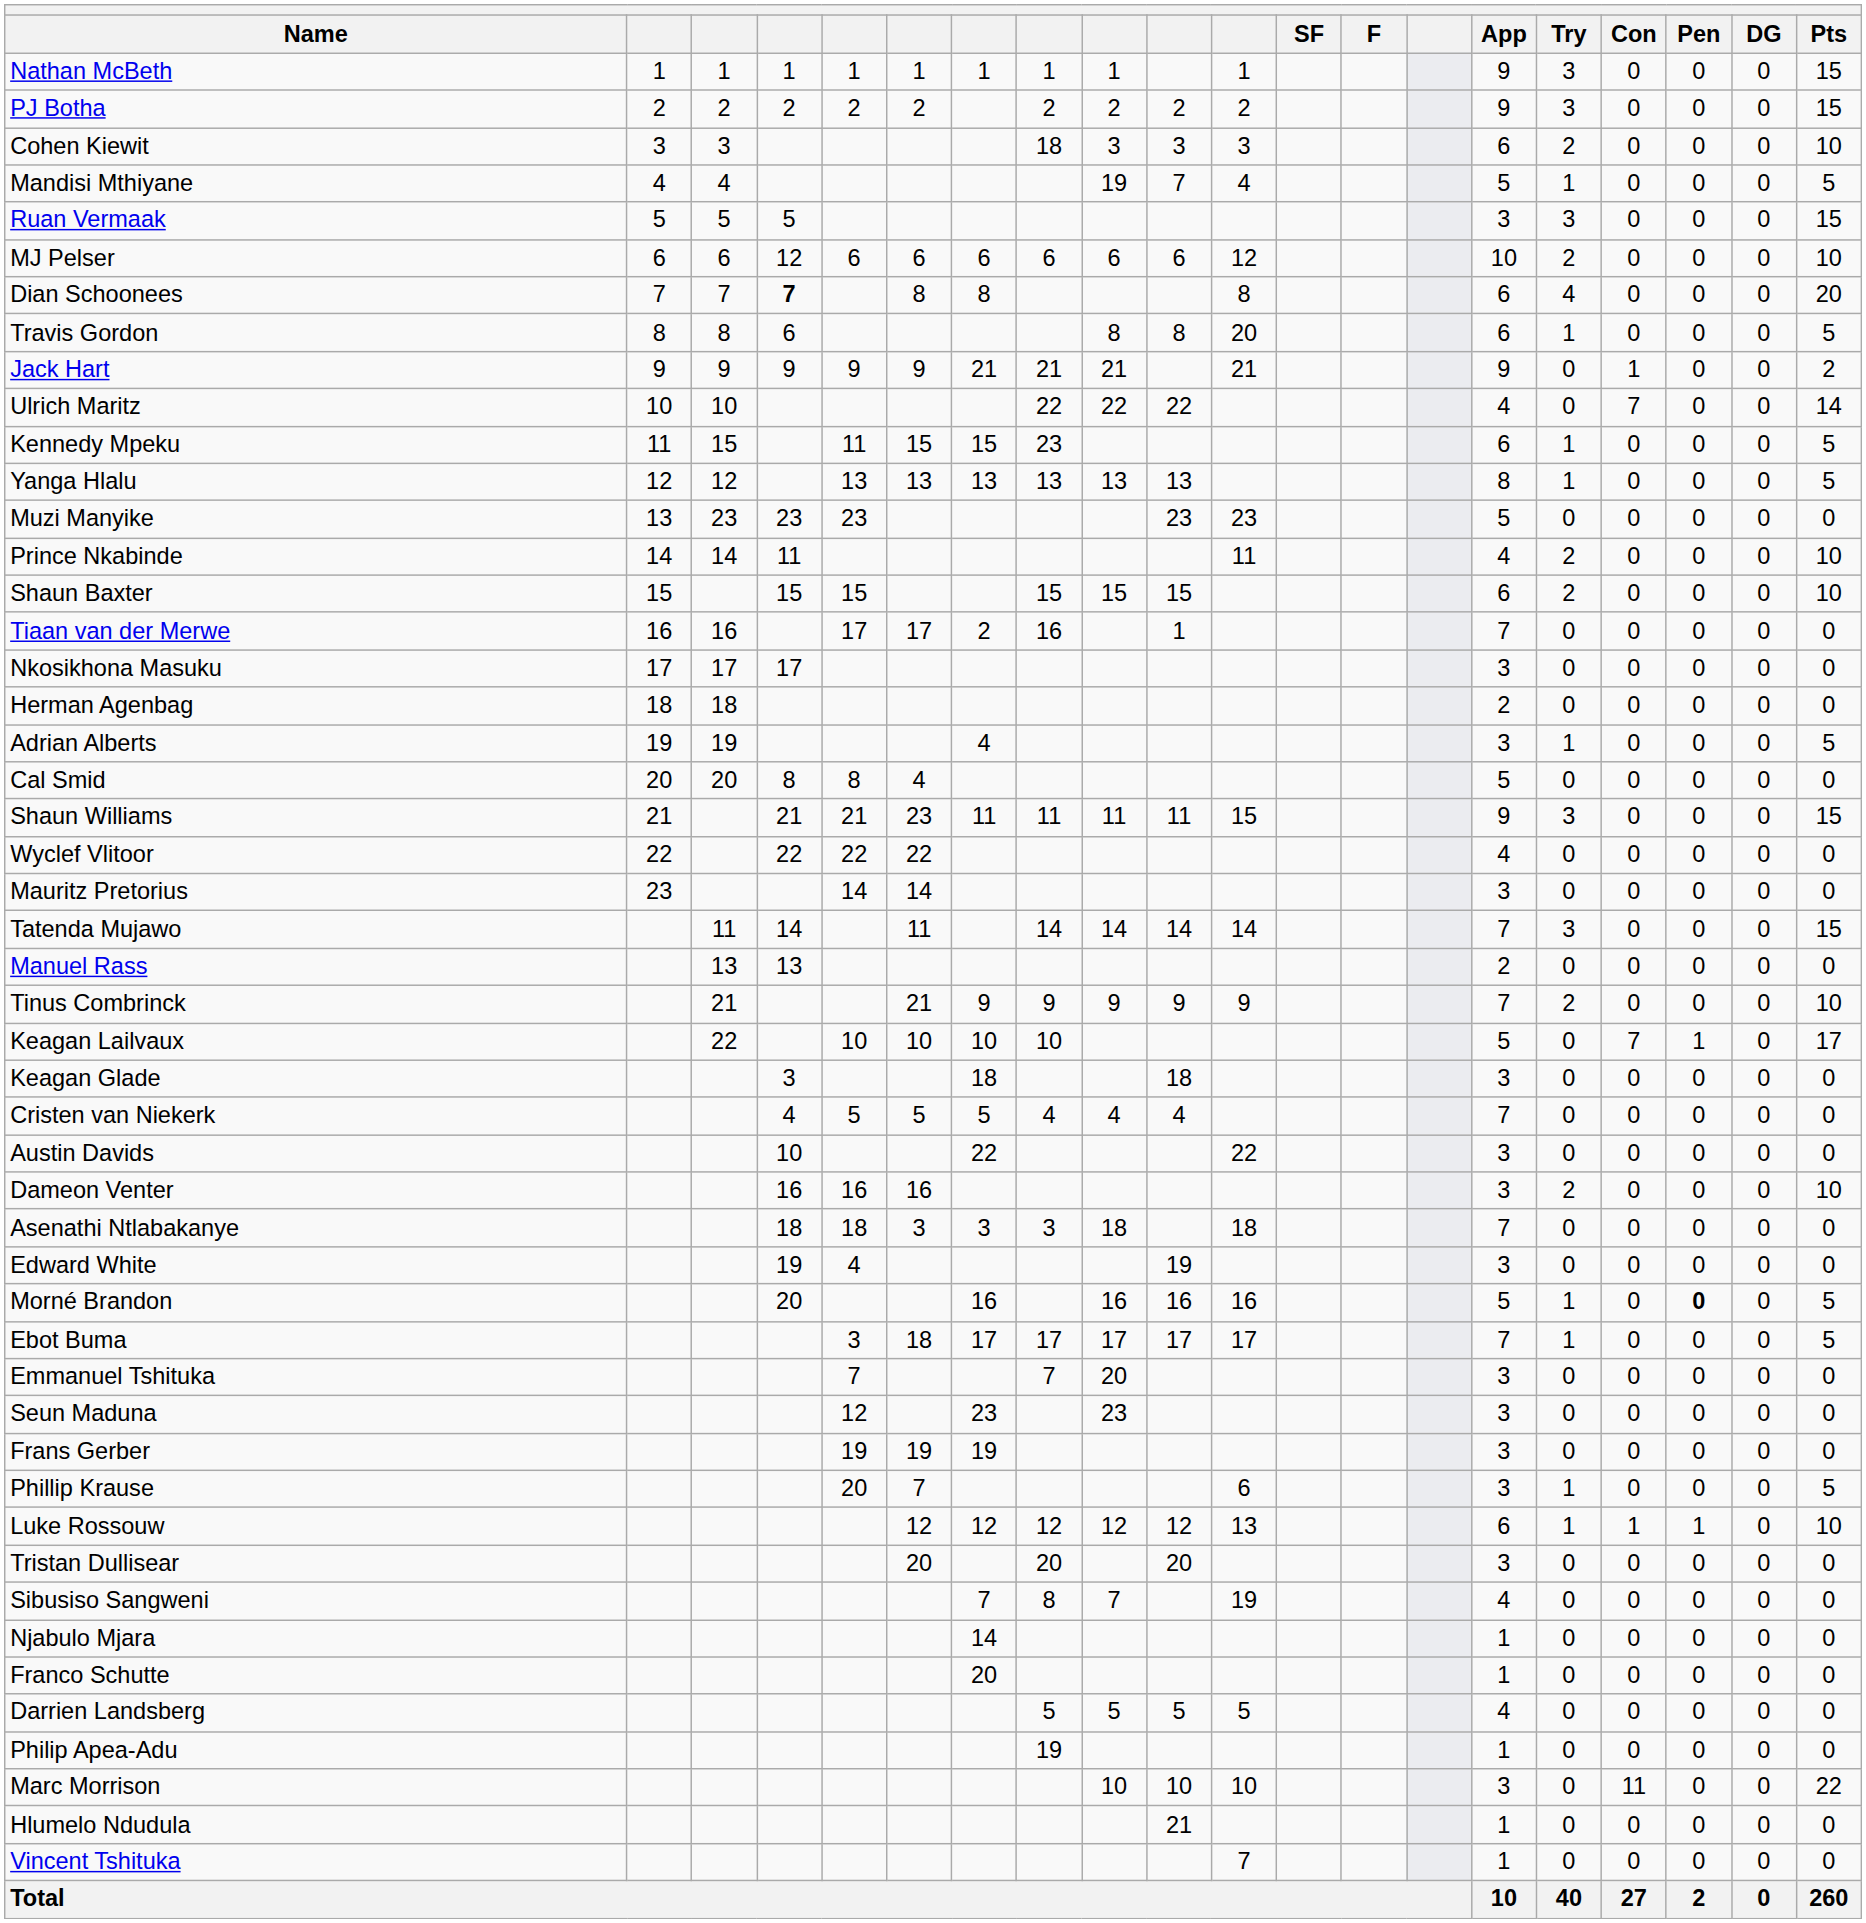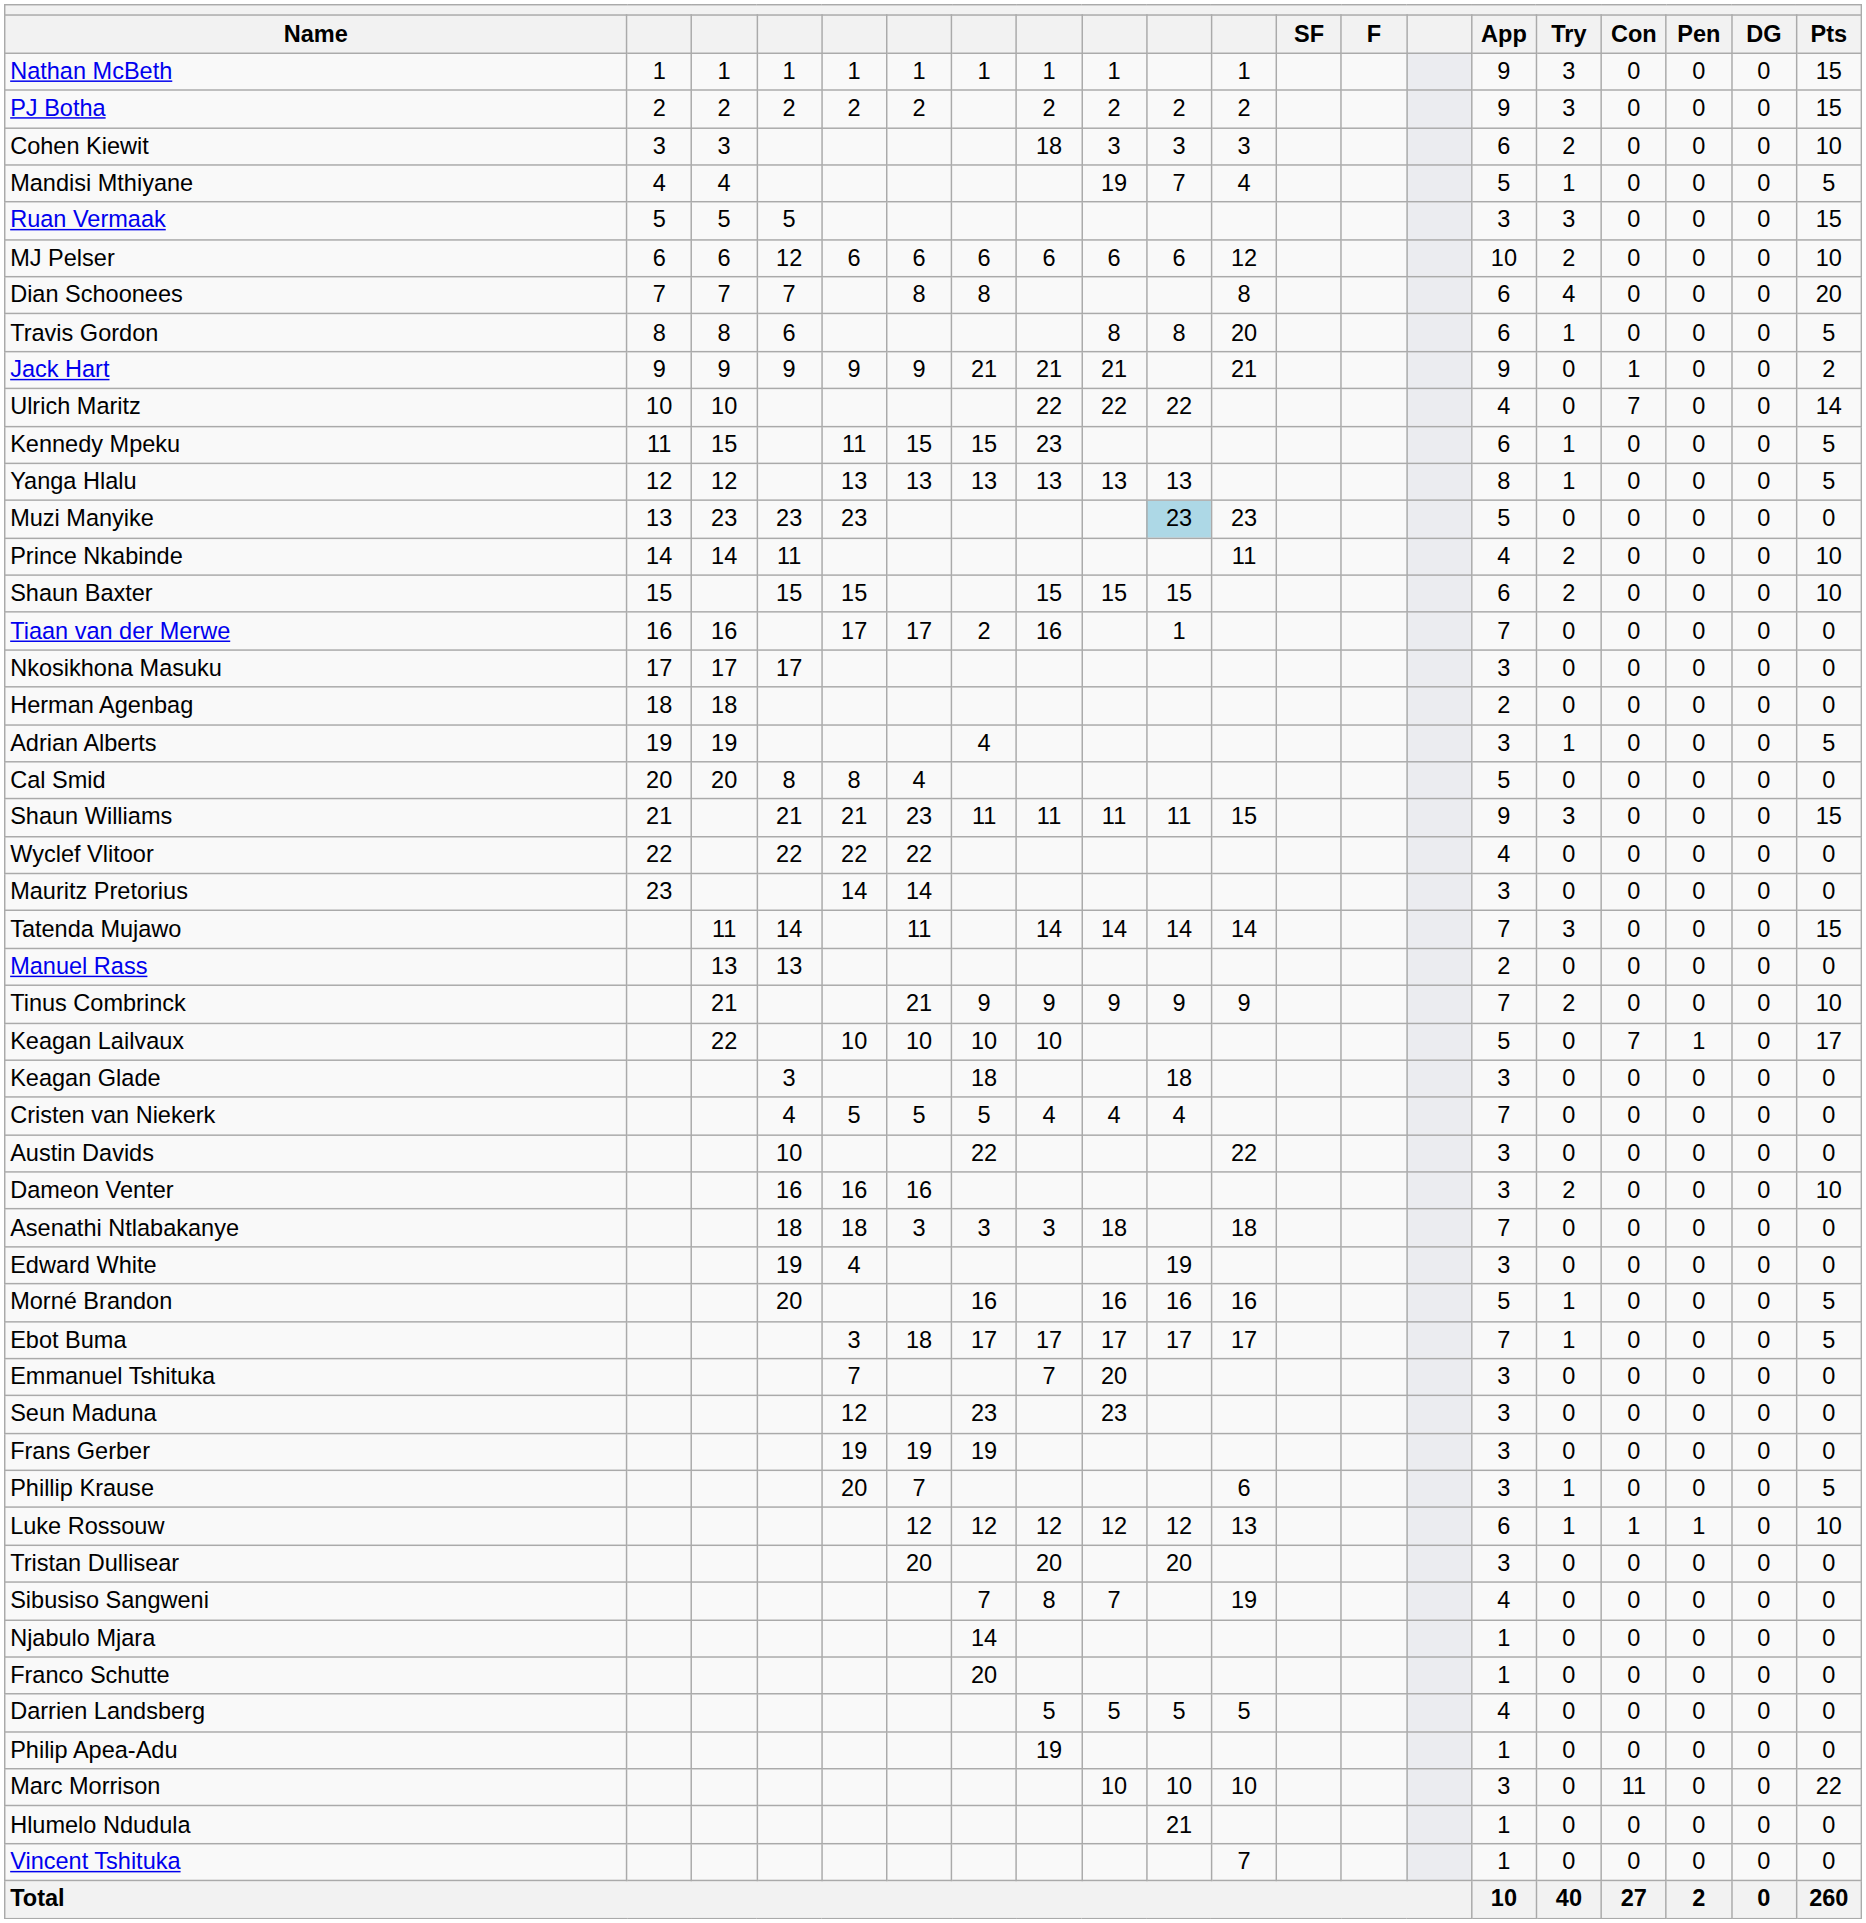(789, 295) bold -> (789, 295) normal
(1179, 518) no background -> (1179, 518) lightblue background
(1699, 1302) bold -> (1699, 1302) normal
